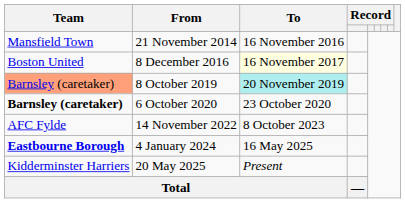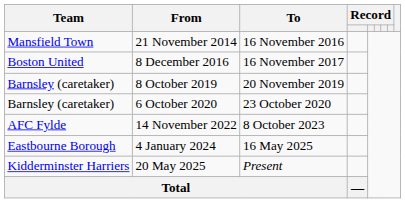(294, 62) lightyellow background -> (294, 62) no background
(61, 83) lightsalmon background -> (61, 83) no background
(294, 83) paleturquoise background -> (294, 83) no background
(65, 104) bold -> (61, 104) normal
(66, 145) bold -> (62, 145) normal
